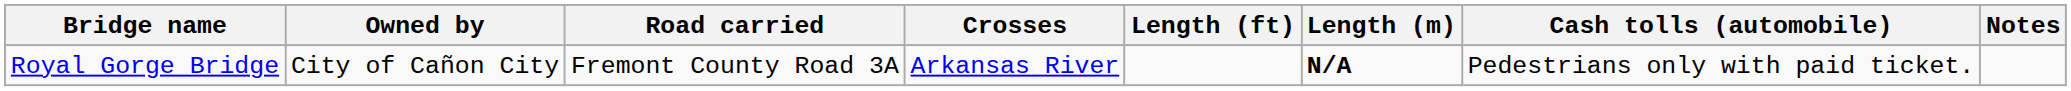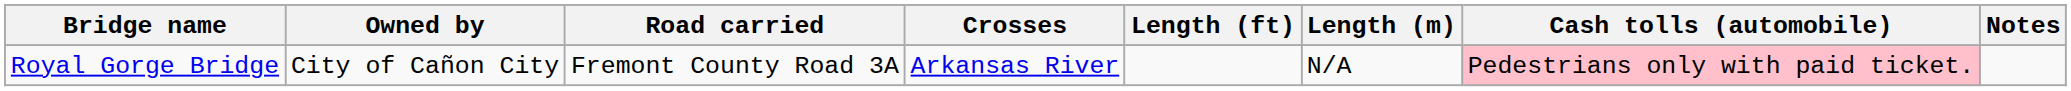(1329, 66) bold -> (1329, 66) normal
(1721, 66) no background -> (1721, 66) pink background
